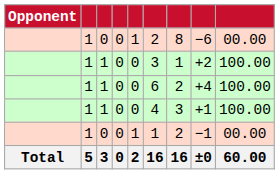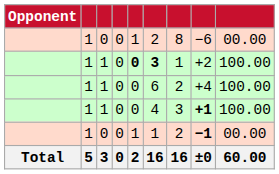(135, 63) normal -> (135, 63) bold
(155, 63) normal -> (155, 63) bold
(203, 110) normal -> (203, 110) bold
(203, 134) normal -> (203, 134) bold
